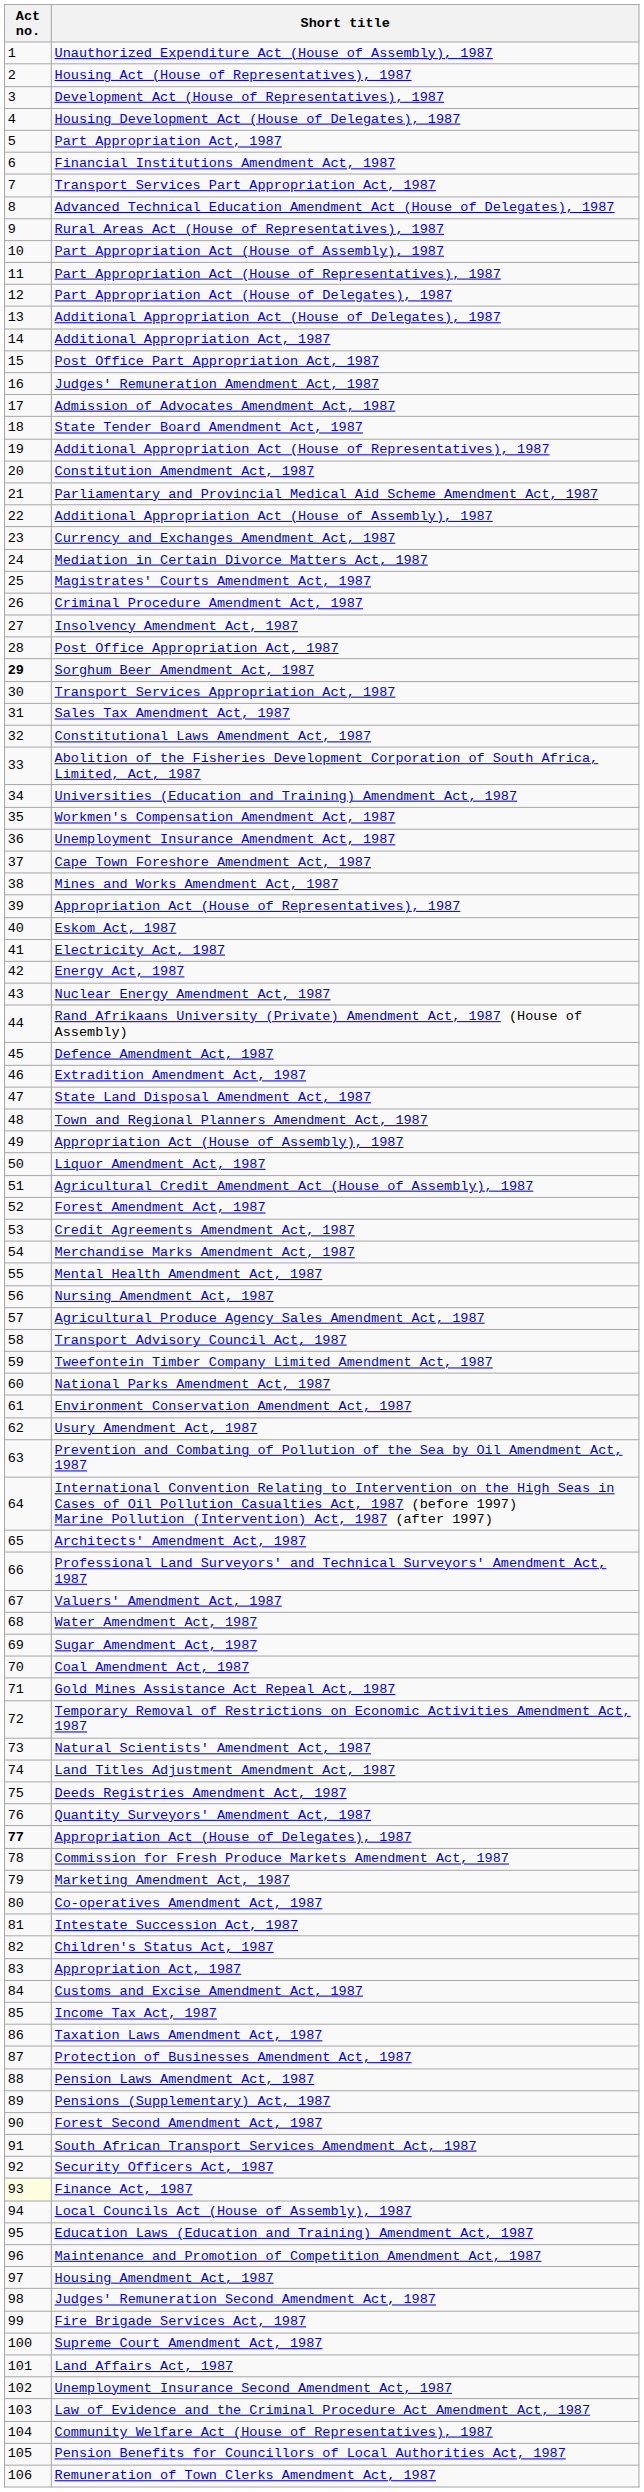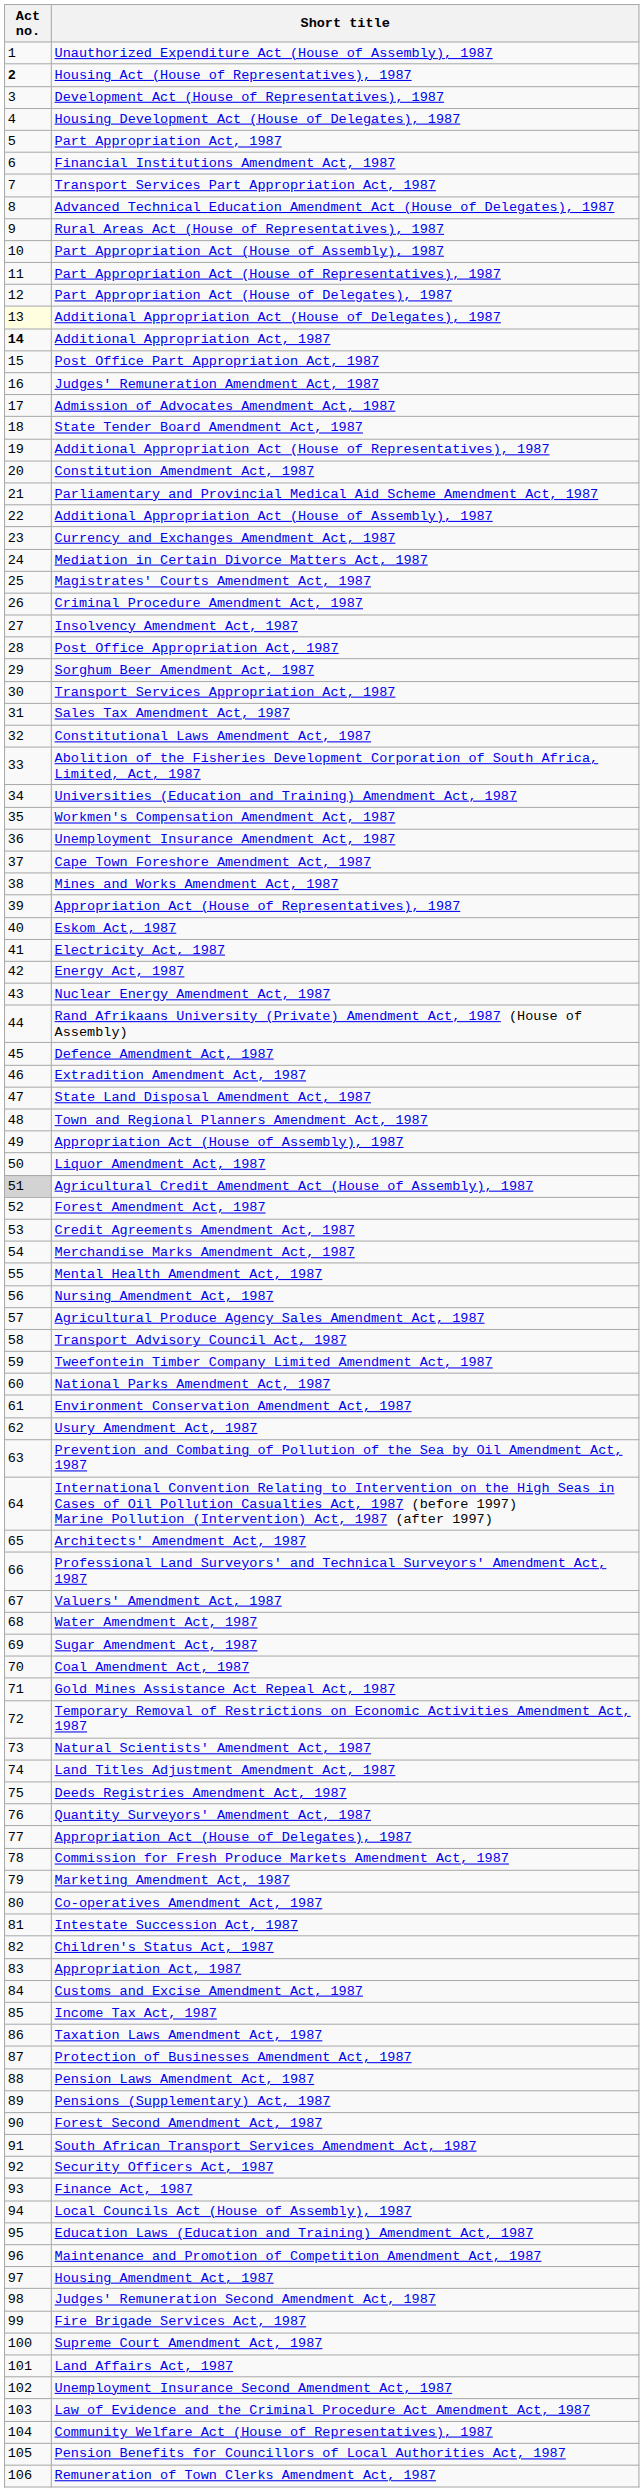(12, 75) normal -> (12, 75) bold
(16, 318) no background -> (16, 318) lightyellow background
(16, 340) normal -> (16, 340) bold
(16, 670) bold -> (16, 670) normal
(16, 1186) no background -> (16, 1186) lightgrey background
(16, 1837) bold -> (16, 1837) normal
(16, 2190) lightyellow background -> (16, 2190) no background
